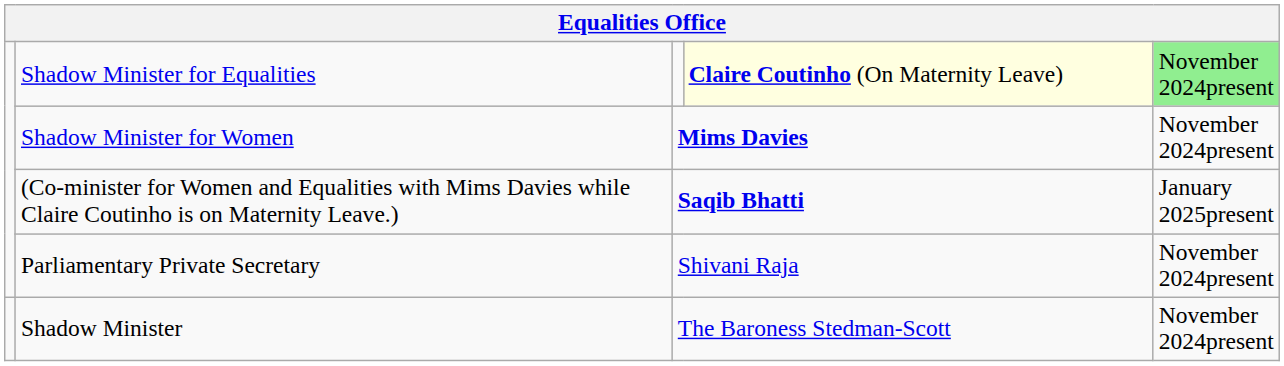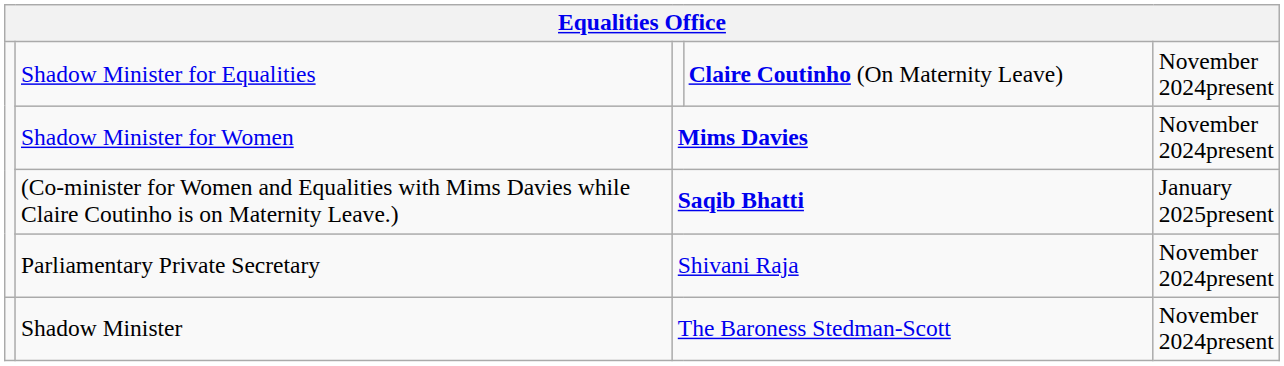(876, 73) lightyellow background -> (876, 73) no background
(1216, 73) lightgreen background -> (1216, 73) no background
